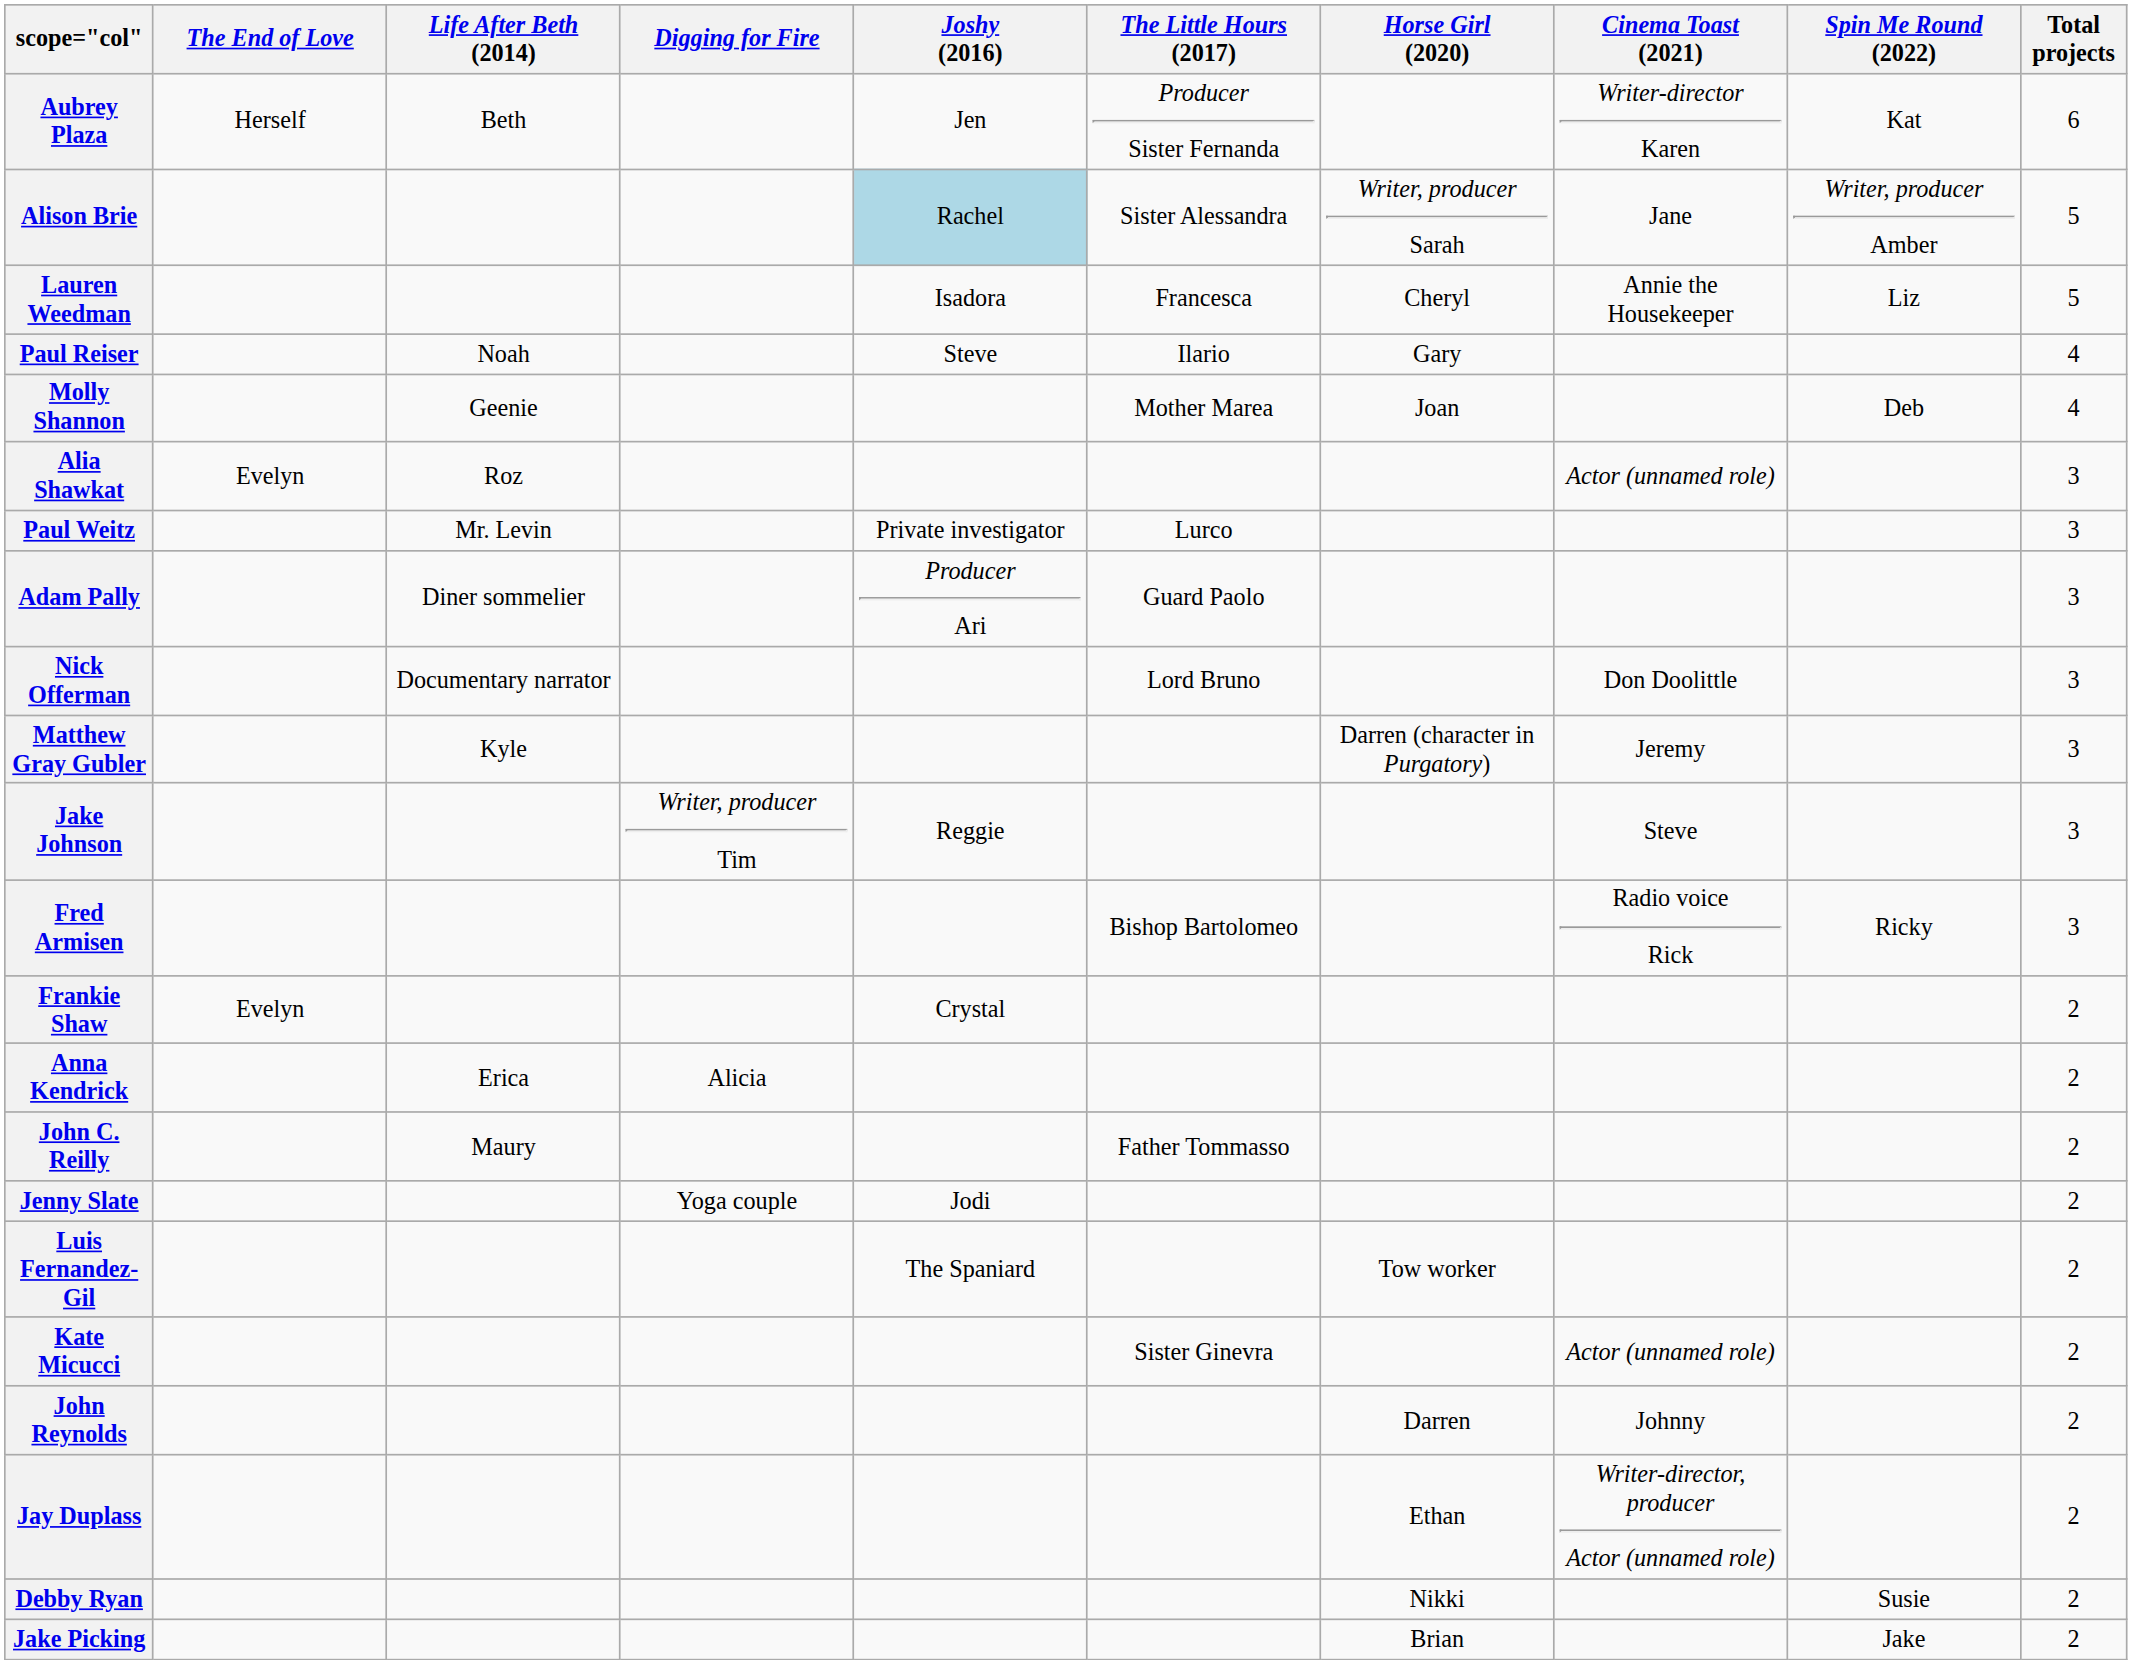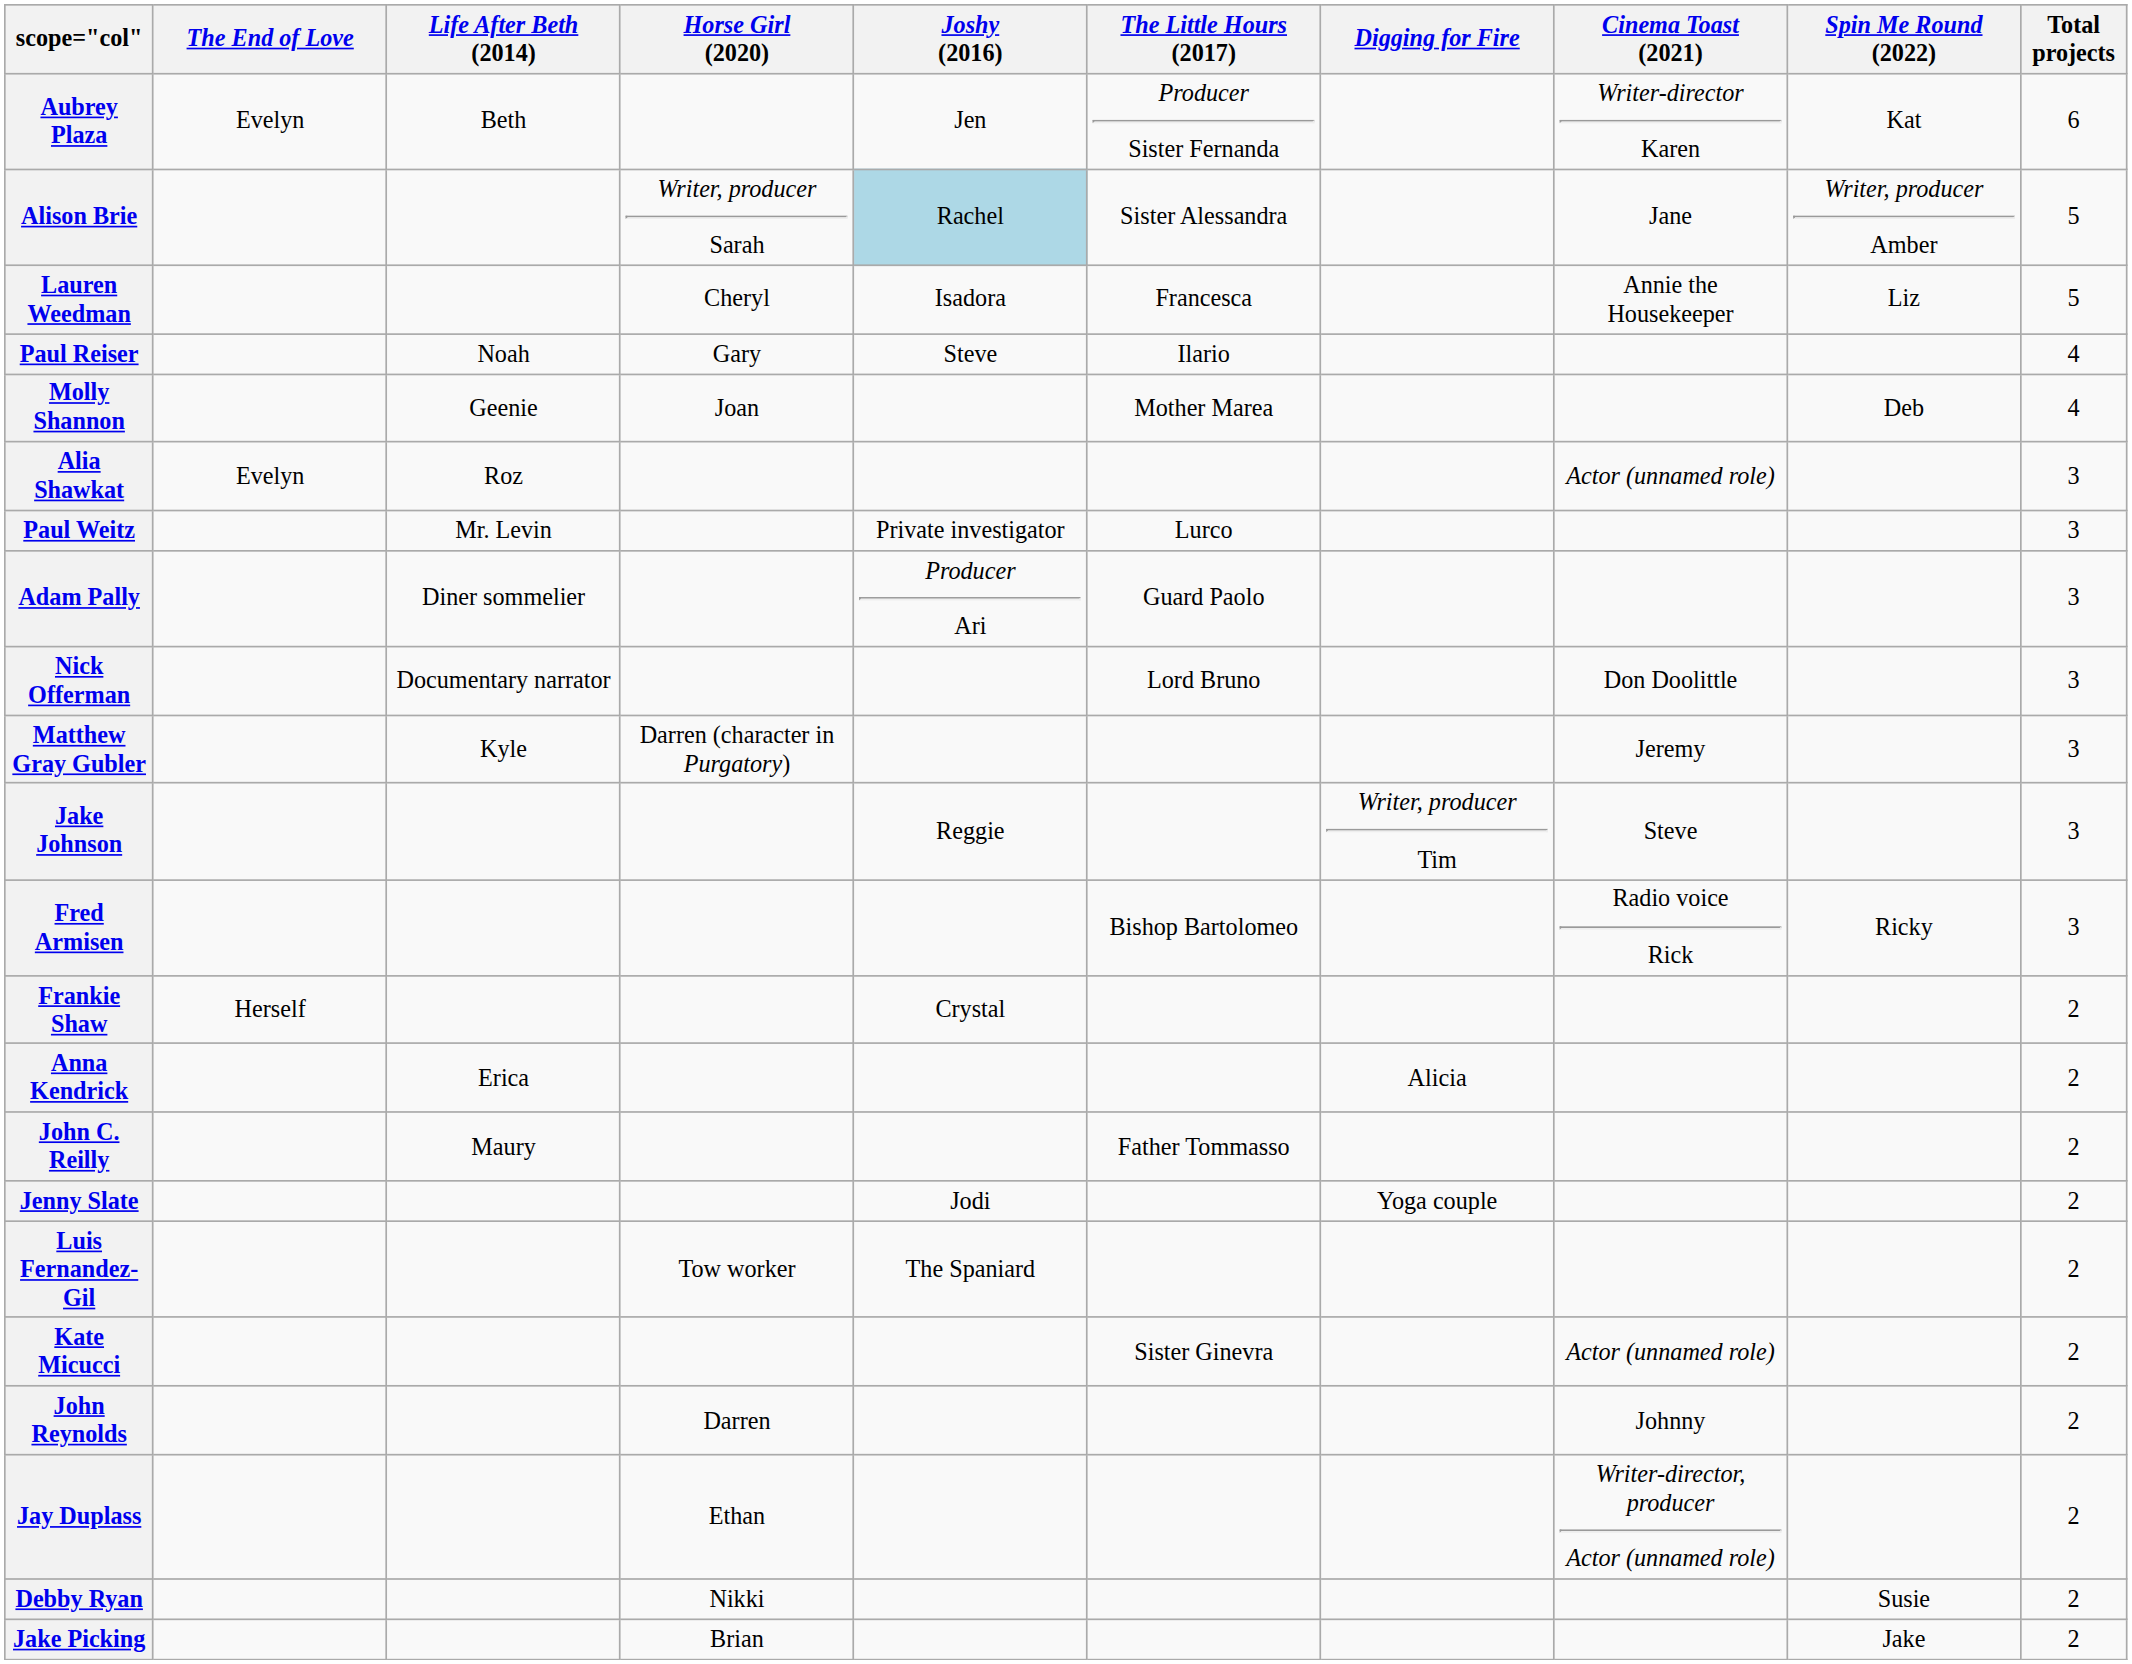columns swapped: (737, 39) <-> (1437, 39)
(270, 121) Herself -> (270, 121) Evelyn
(270, 1009) Evelyn -> (270, 1009) Herself
